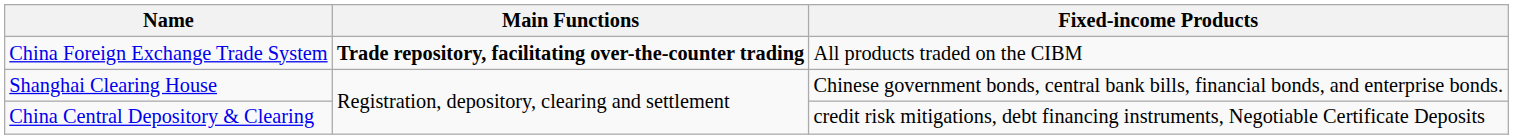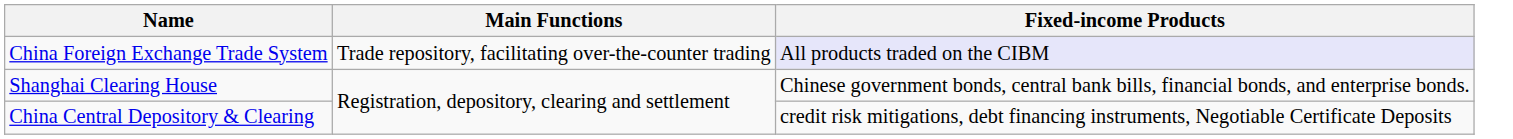(571, 52) bold -> (554, 52) normal
(948, 52) no background -> (915, 52) lavender background
